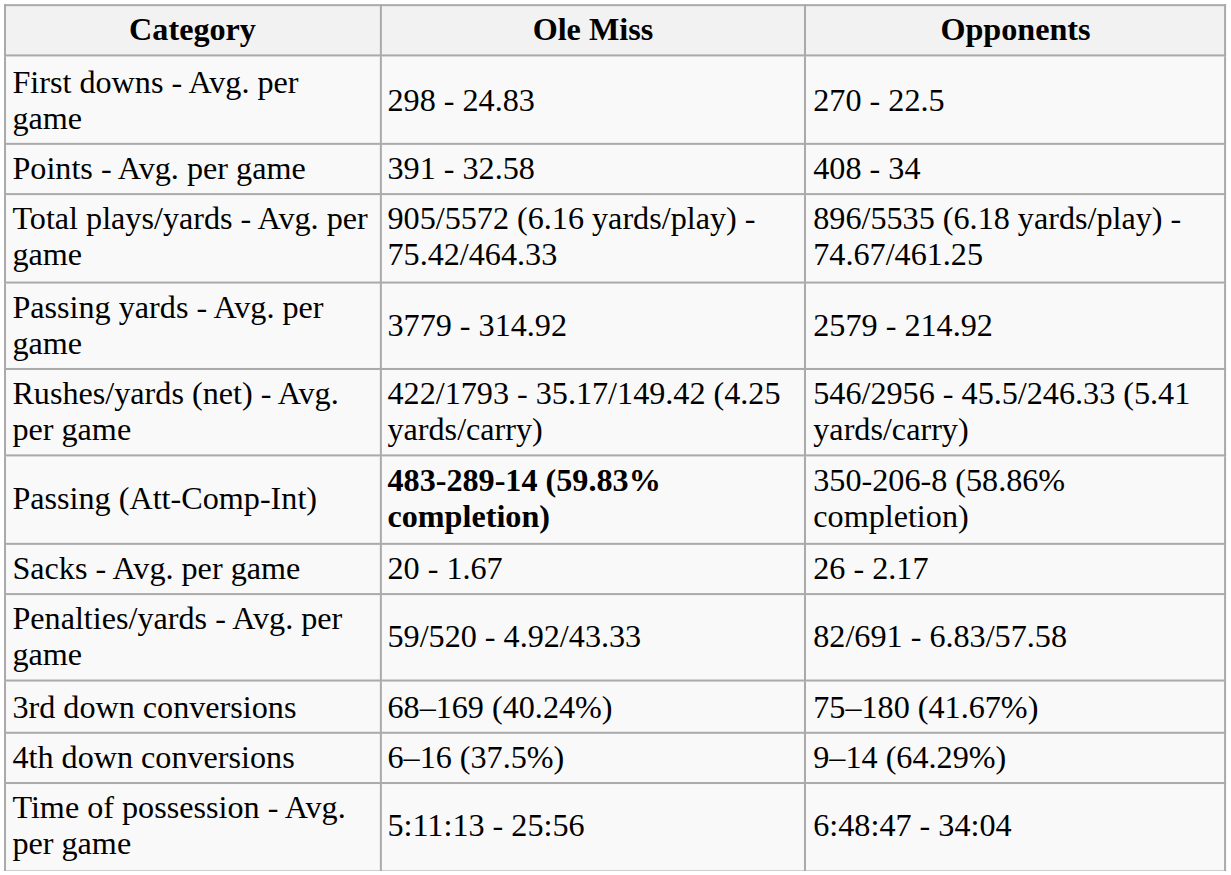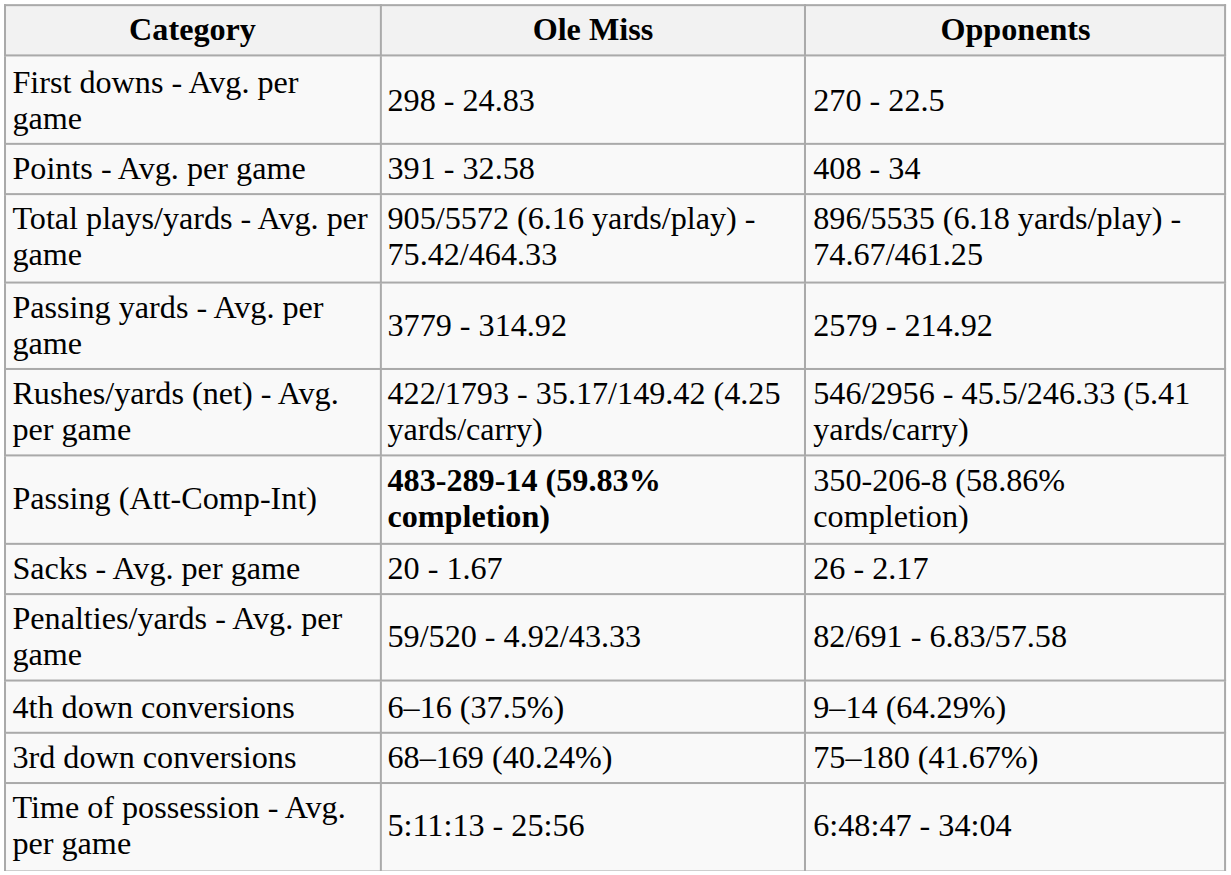rows swapped: (154, 706) <-> (154, 757)
